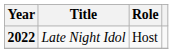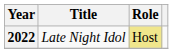(145, 37) no background -> (145, 37) khaki background
